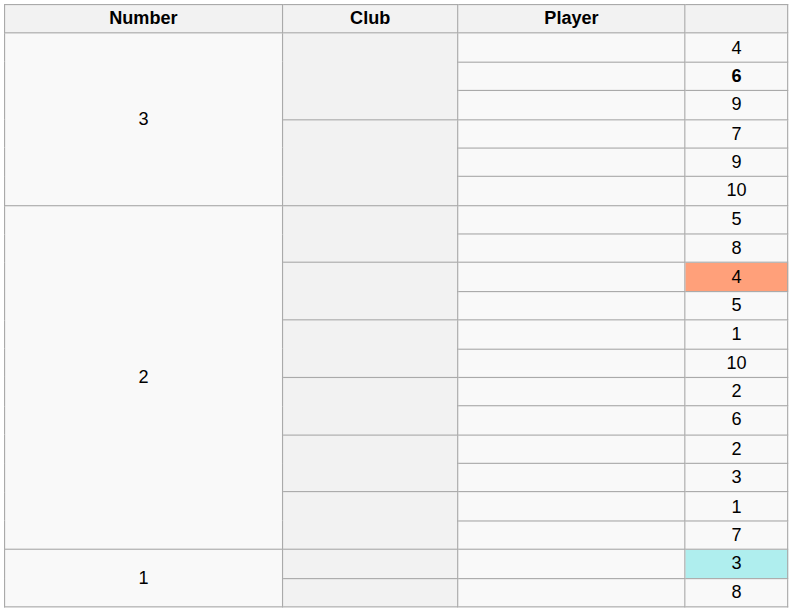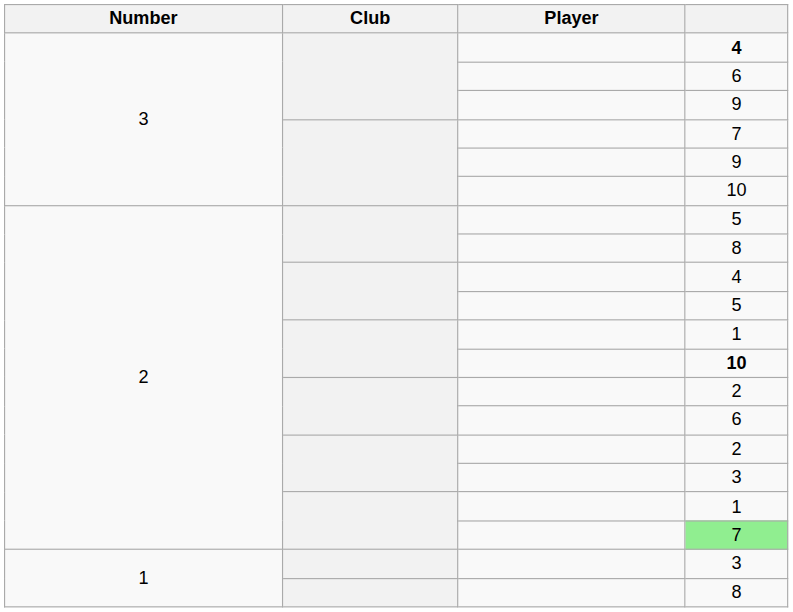(737, 47) normal -> (737, 47) bold
(737, 76) bold -> (737, 76) normal
(737, 276) lightsalmon background -> (737, 276) no background
(737, 362) normal -> (737, 362) bold
(737, 534) no background -> (737, 534) lightgreen background
(737, 563) paleturquoise background -> (737, 563) no background
